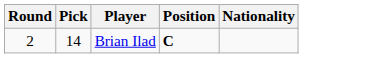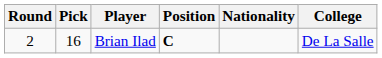+ column: (338, 16)
(73, 40) 14 -> (73, 40) 16
